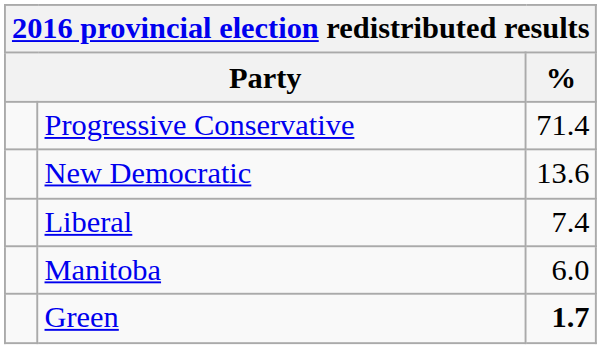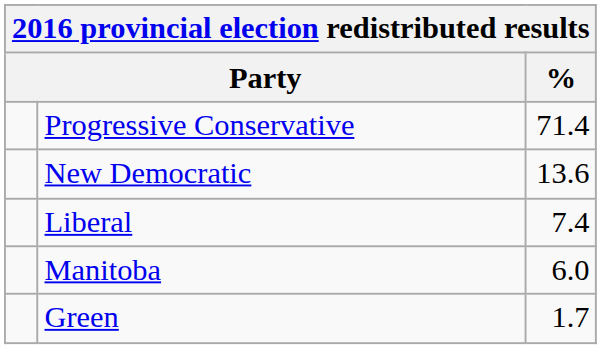(571, 317) bold -> (571, 317) normal
